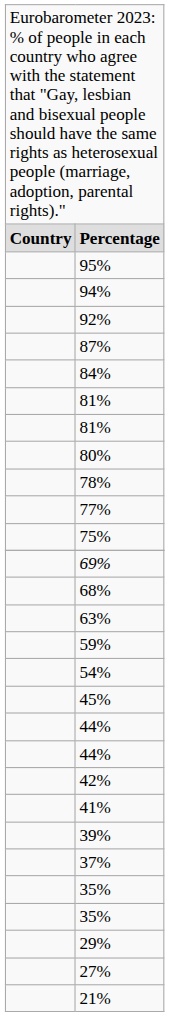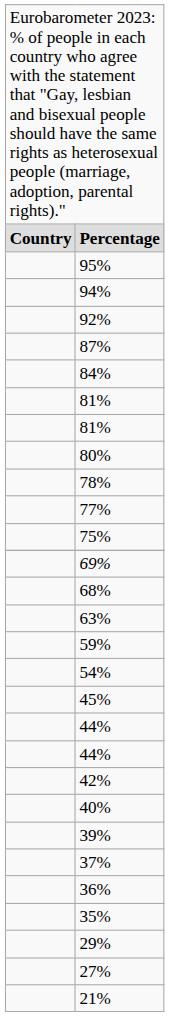(95, 808) 41% -> (95, 808) 40%
(95, 889) 35% -> (95, 889) 36%
